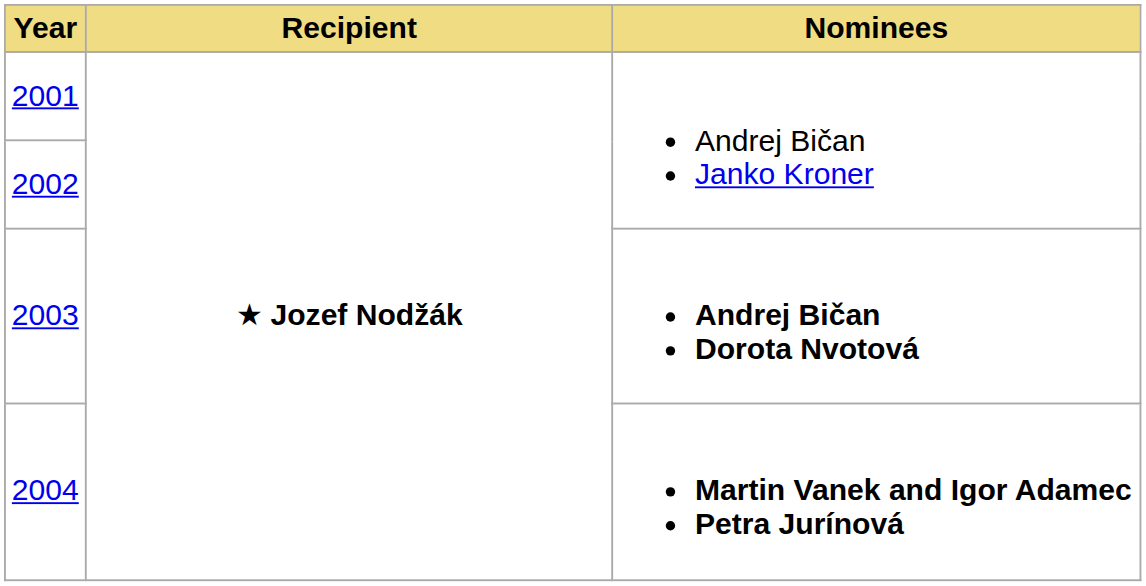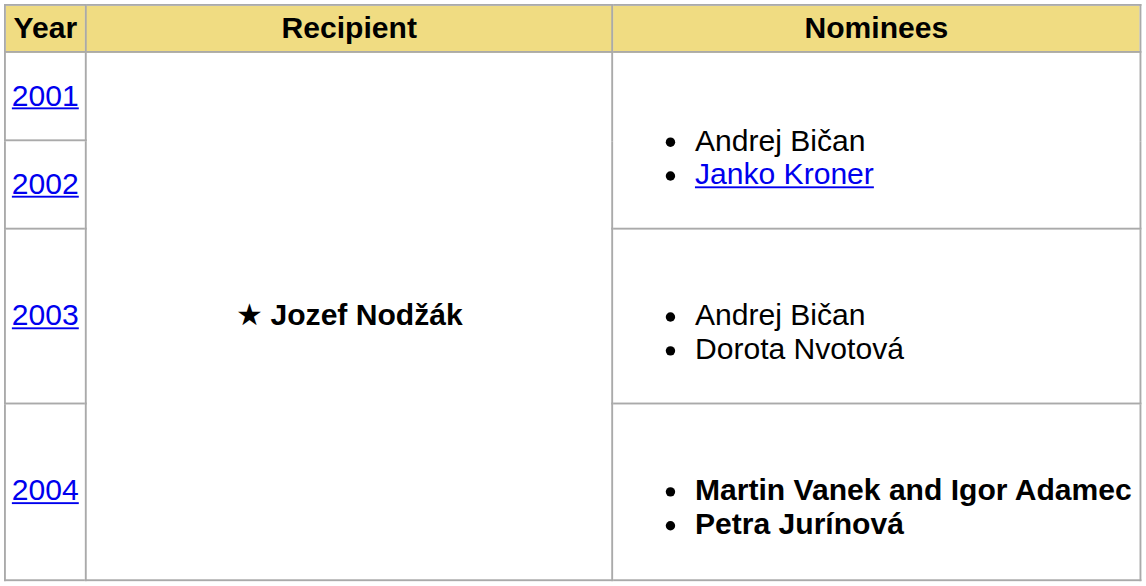(876, 333) bold -> (876, 333) normal
